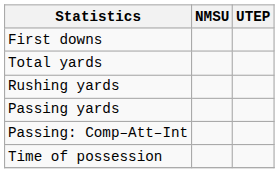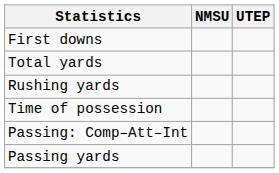rows swapped: (64, 110) <-> (85, 156)
